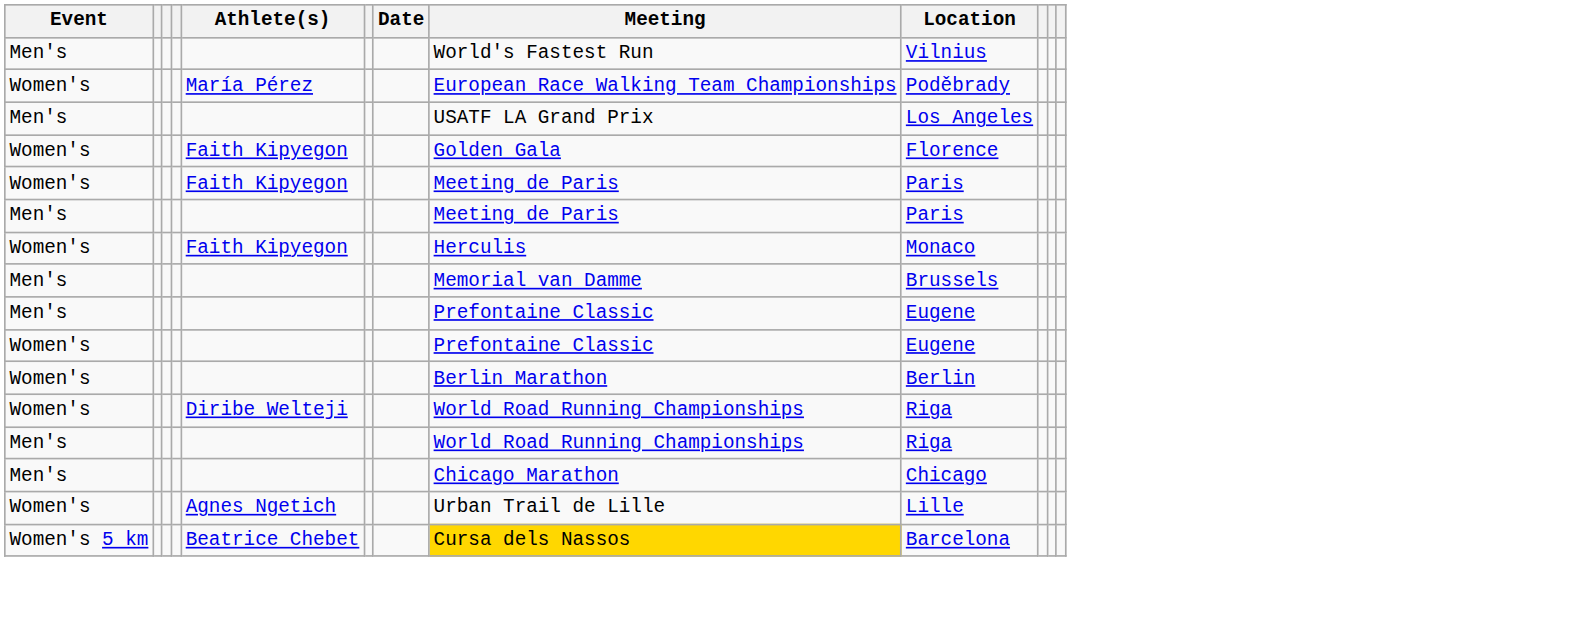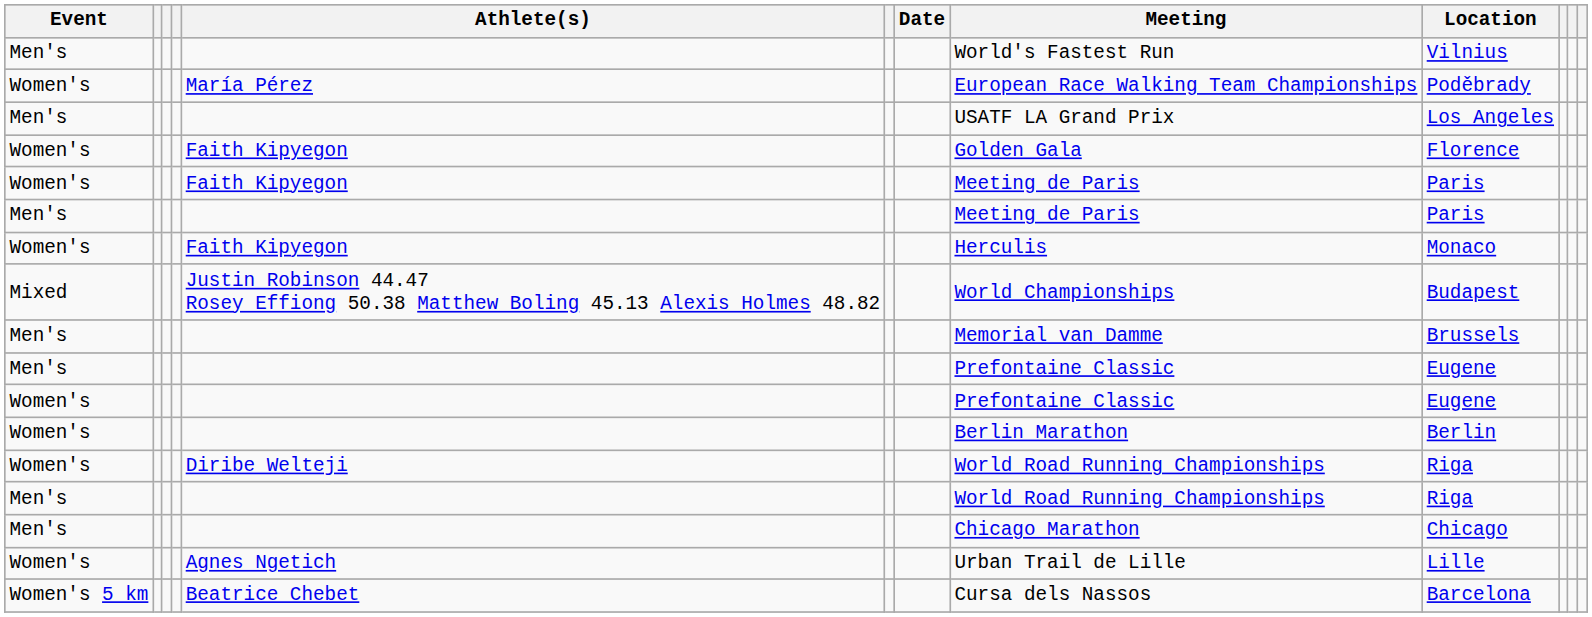+ row: (38, 292)
(532, 540) gold background -> (1053, 595) no background
